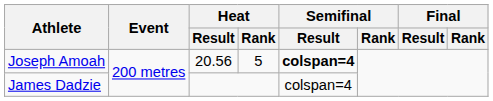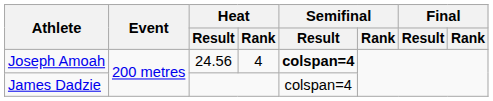(213, 62) 20.56 -> (213, 62) 24.56
(258, 62) 5 -> (258, 62) 4
